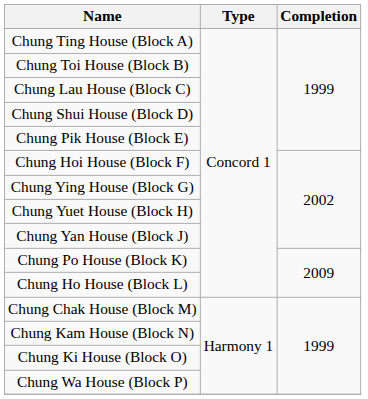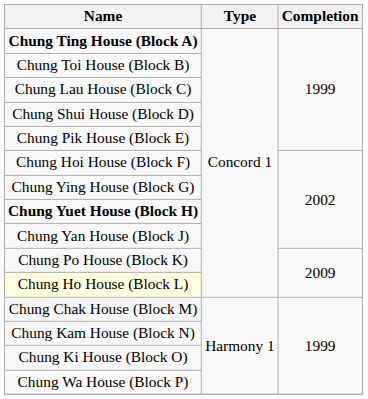(102, 41) normal -> (103, 41) bold
(102, 211) normal -> (103, 211) bold
(102, 284) no background -> (103, 284) lightyellow background
